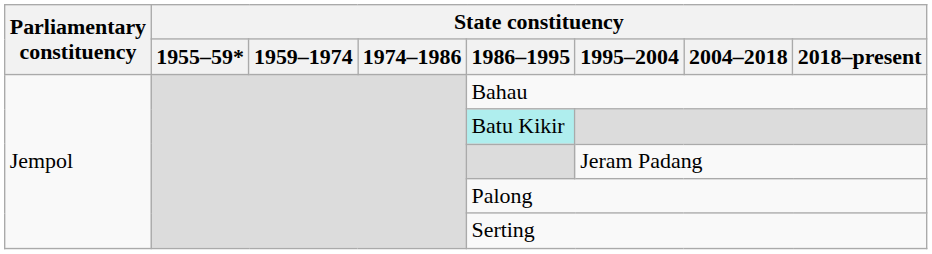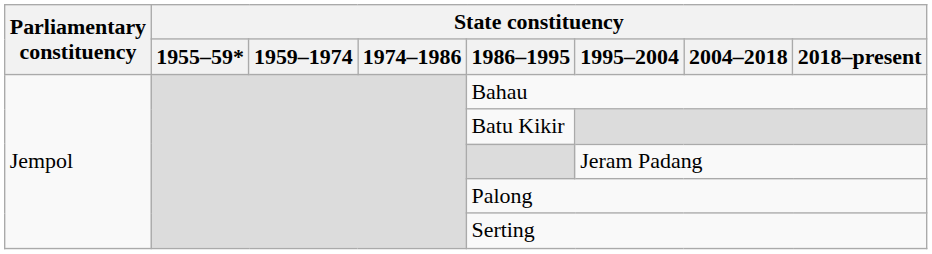(518, 126) paleturquoise background -> (518, 126) no background
